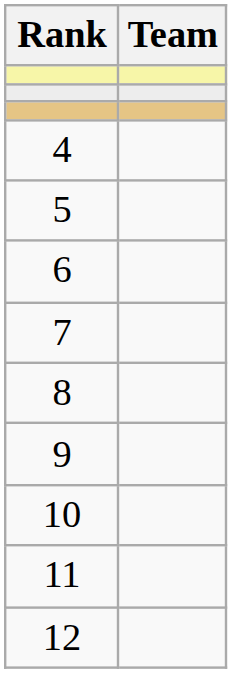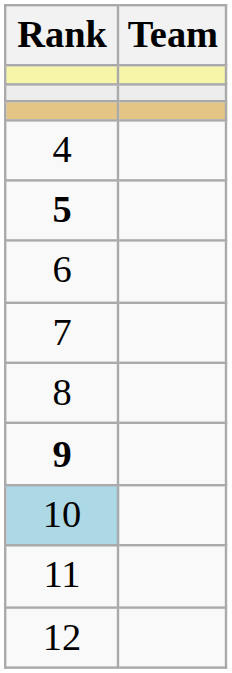(62, 209) normal -> (62, 209) bold
(62, 453) normal -> (62, 453) bold
(62, 514) no background -> (62, 514) lightblue background
